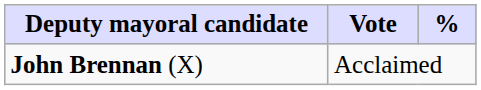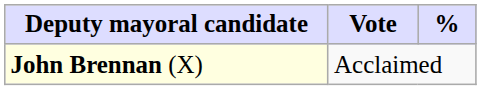(107, 63) no background -> (107, 63) lightyellow background
